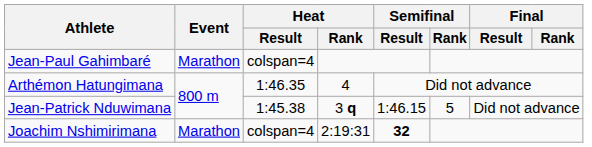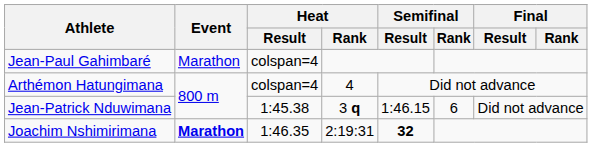(281, 85) 1:46.35 -> (285, 85) colspan=4
(450, 108) 5 -> (454, 108) 6
(209, 131) normal -> (211, 131) bold
(281, 131) colspan=4 -> (285, 131) 1:46.35
